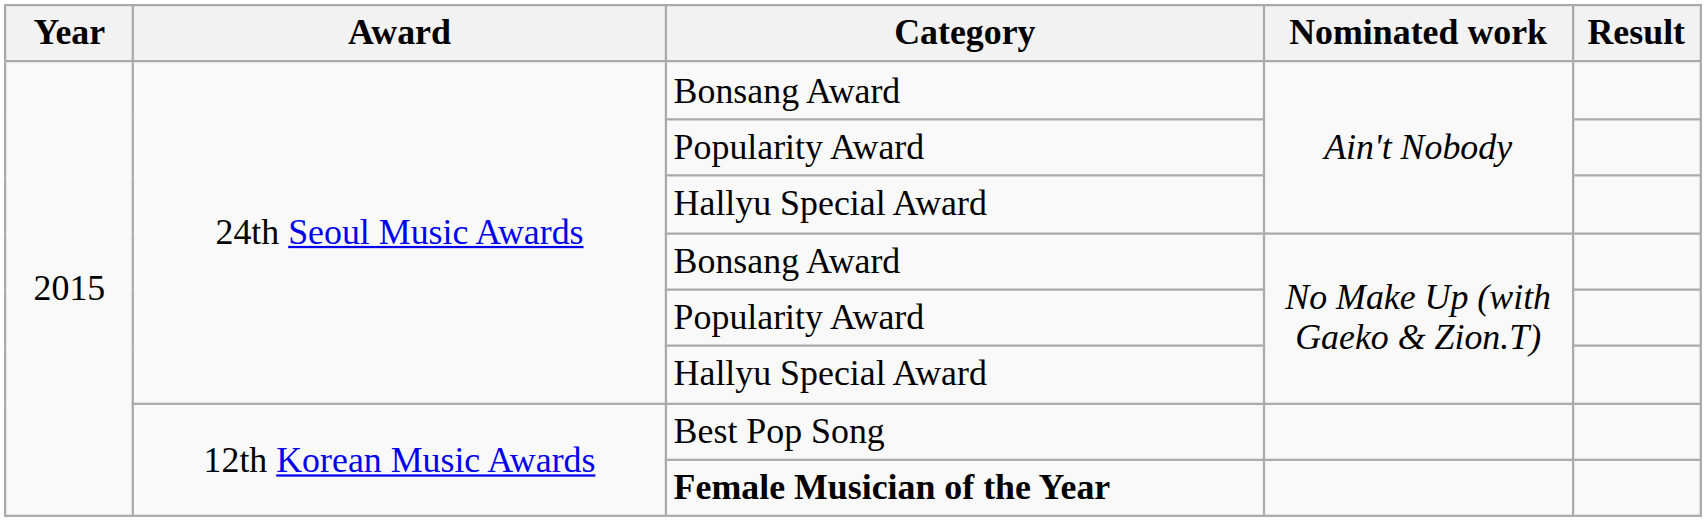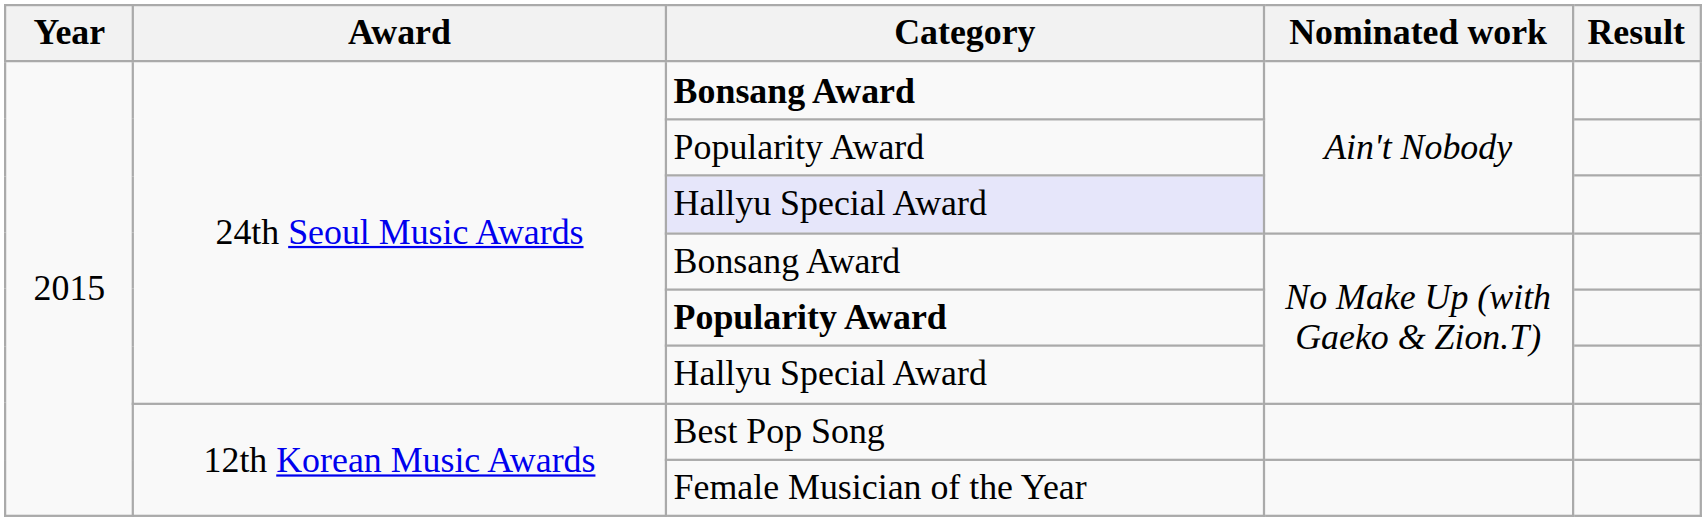(787, 89) normal -> (794, 89) bold
(830, 203) no background -> (830, 203) lavender background
(799, 317) normal -> (810, 317) bold
(892, 487) bold -> (880, 487) normal
